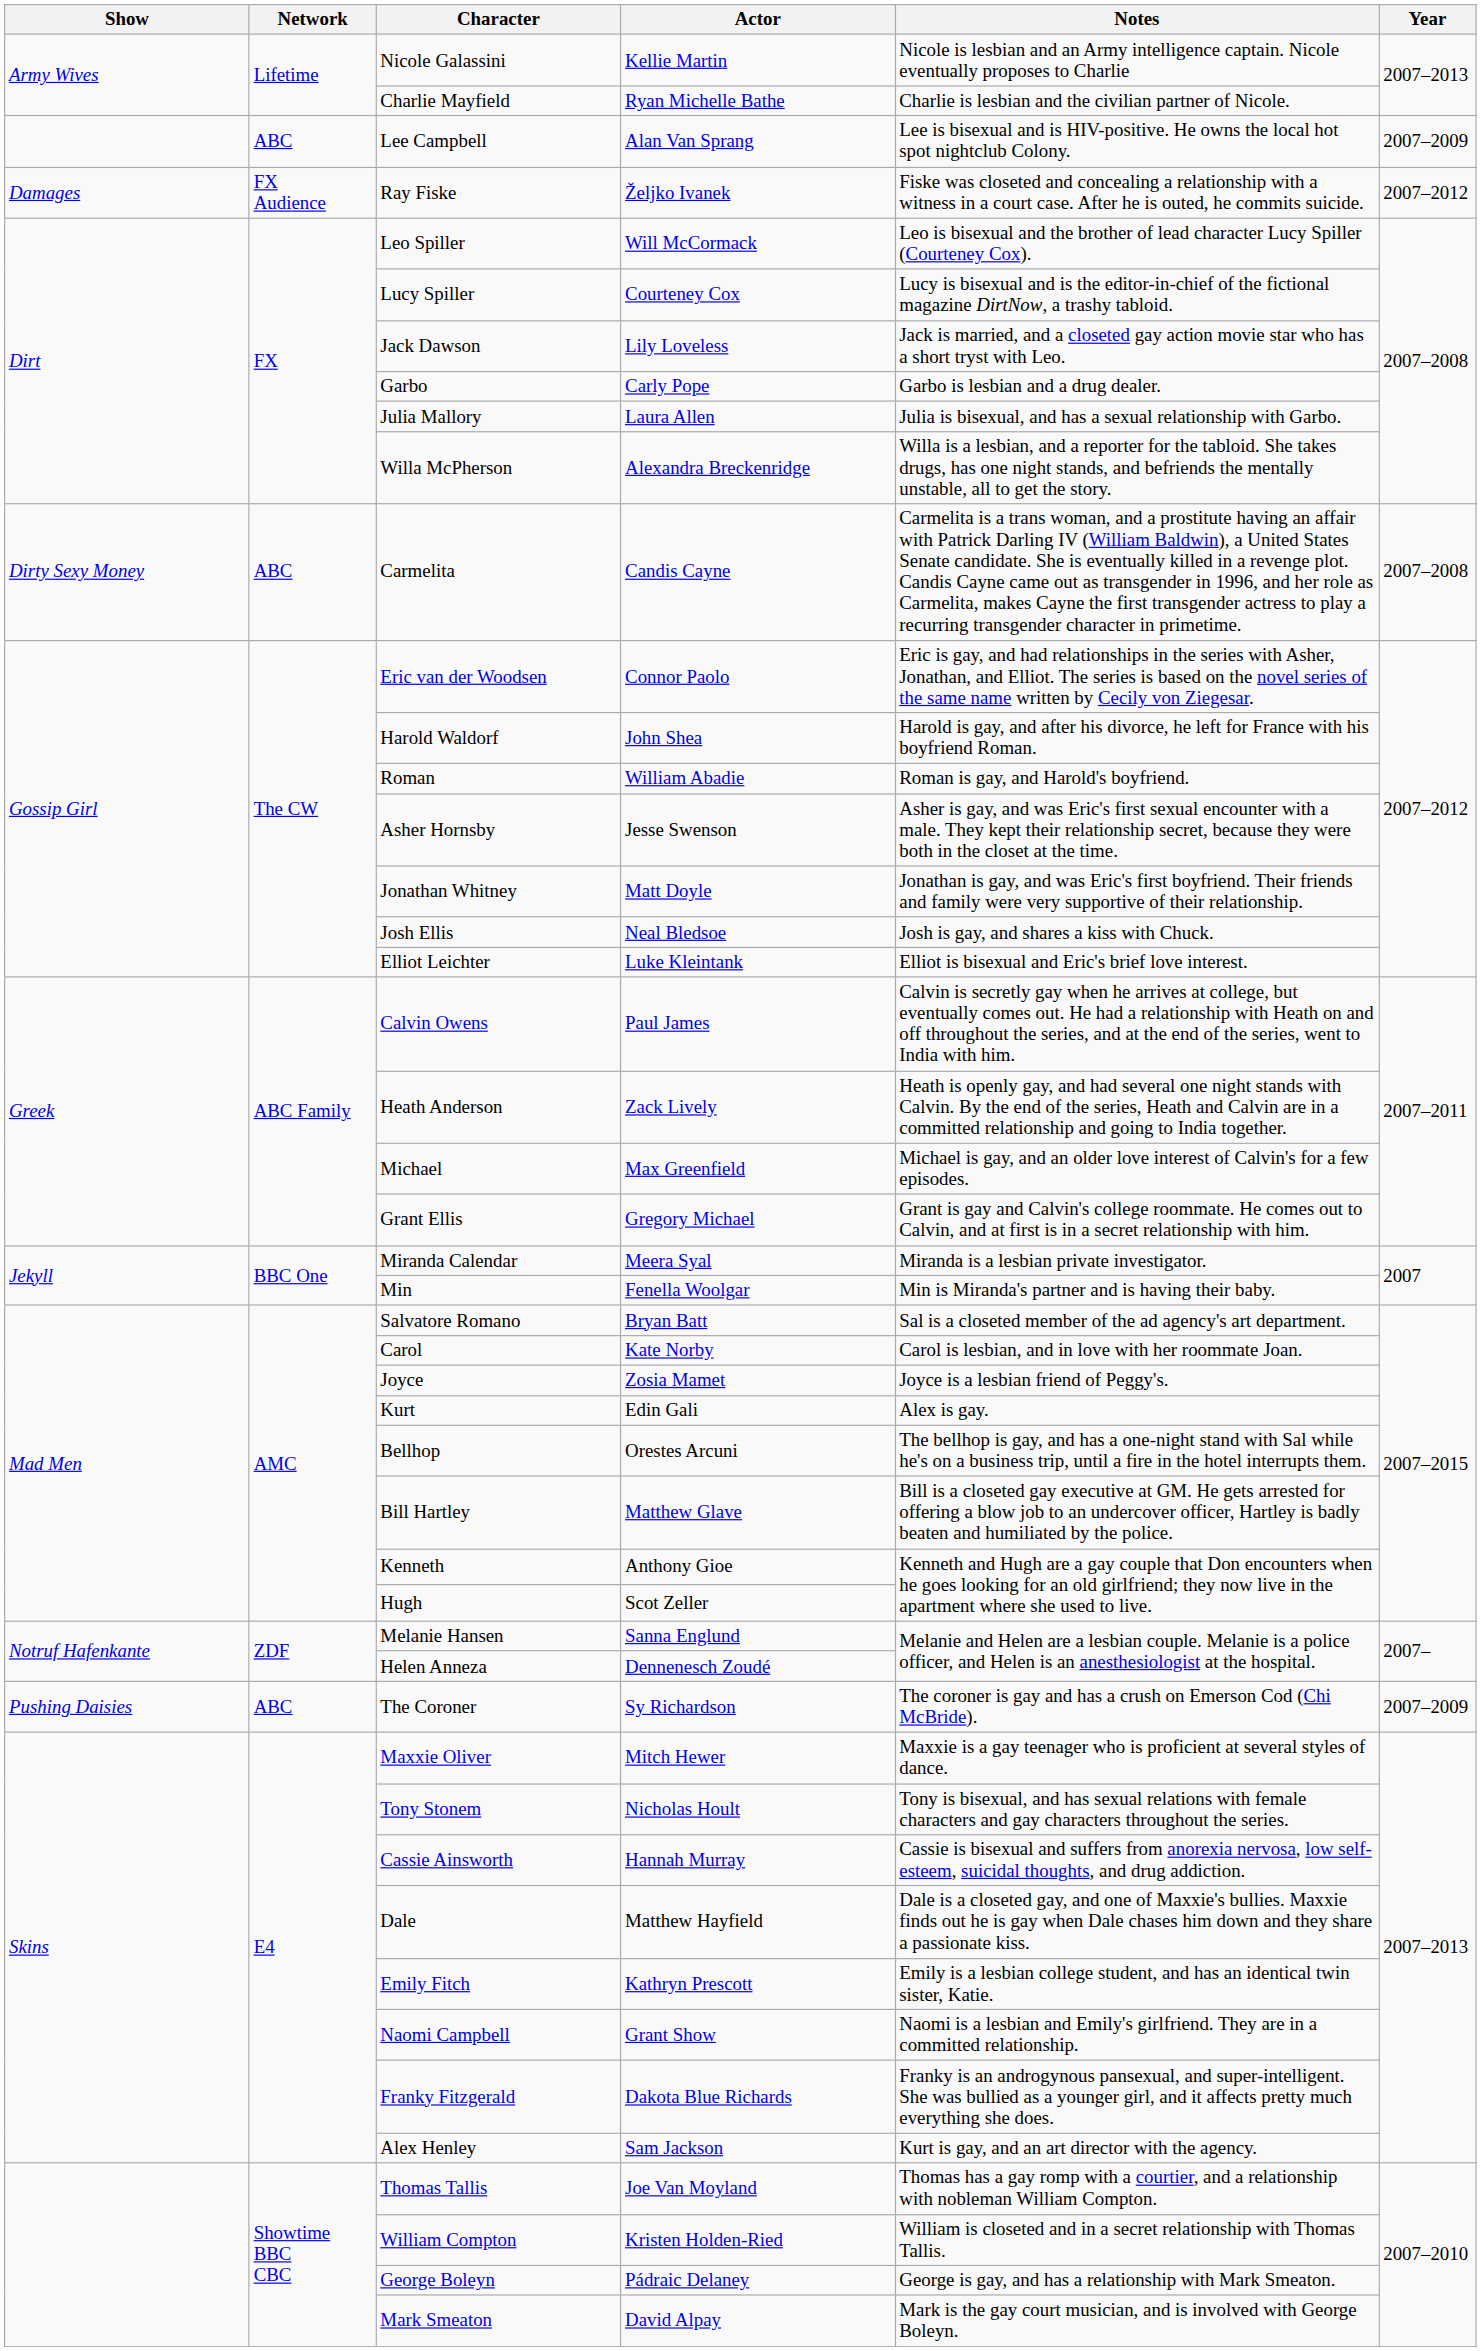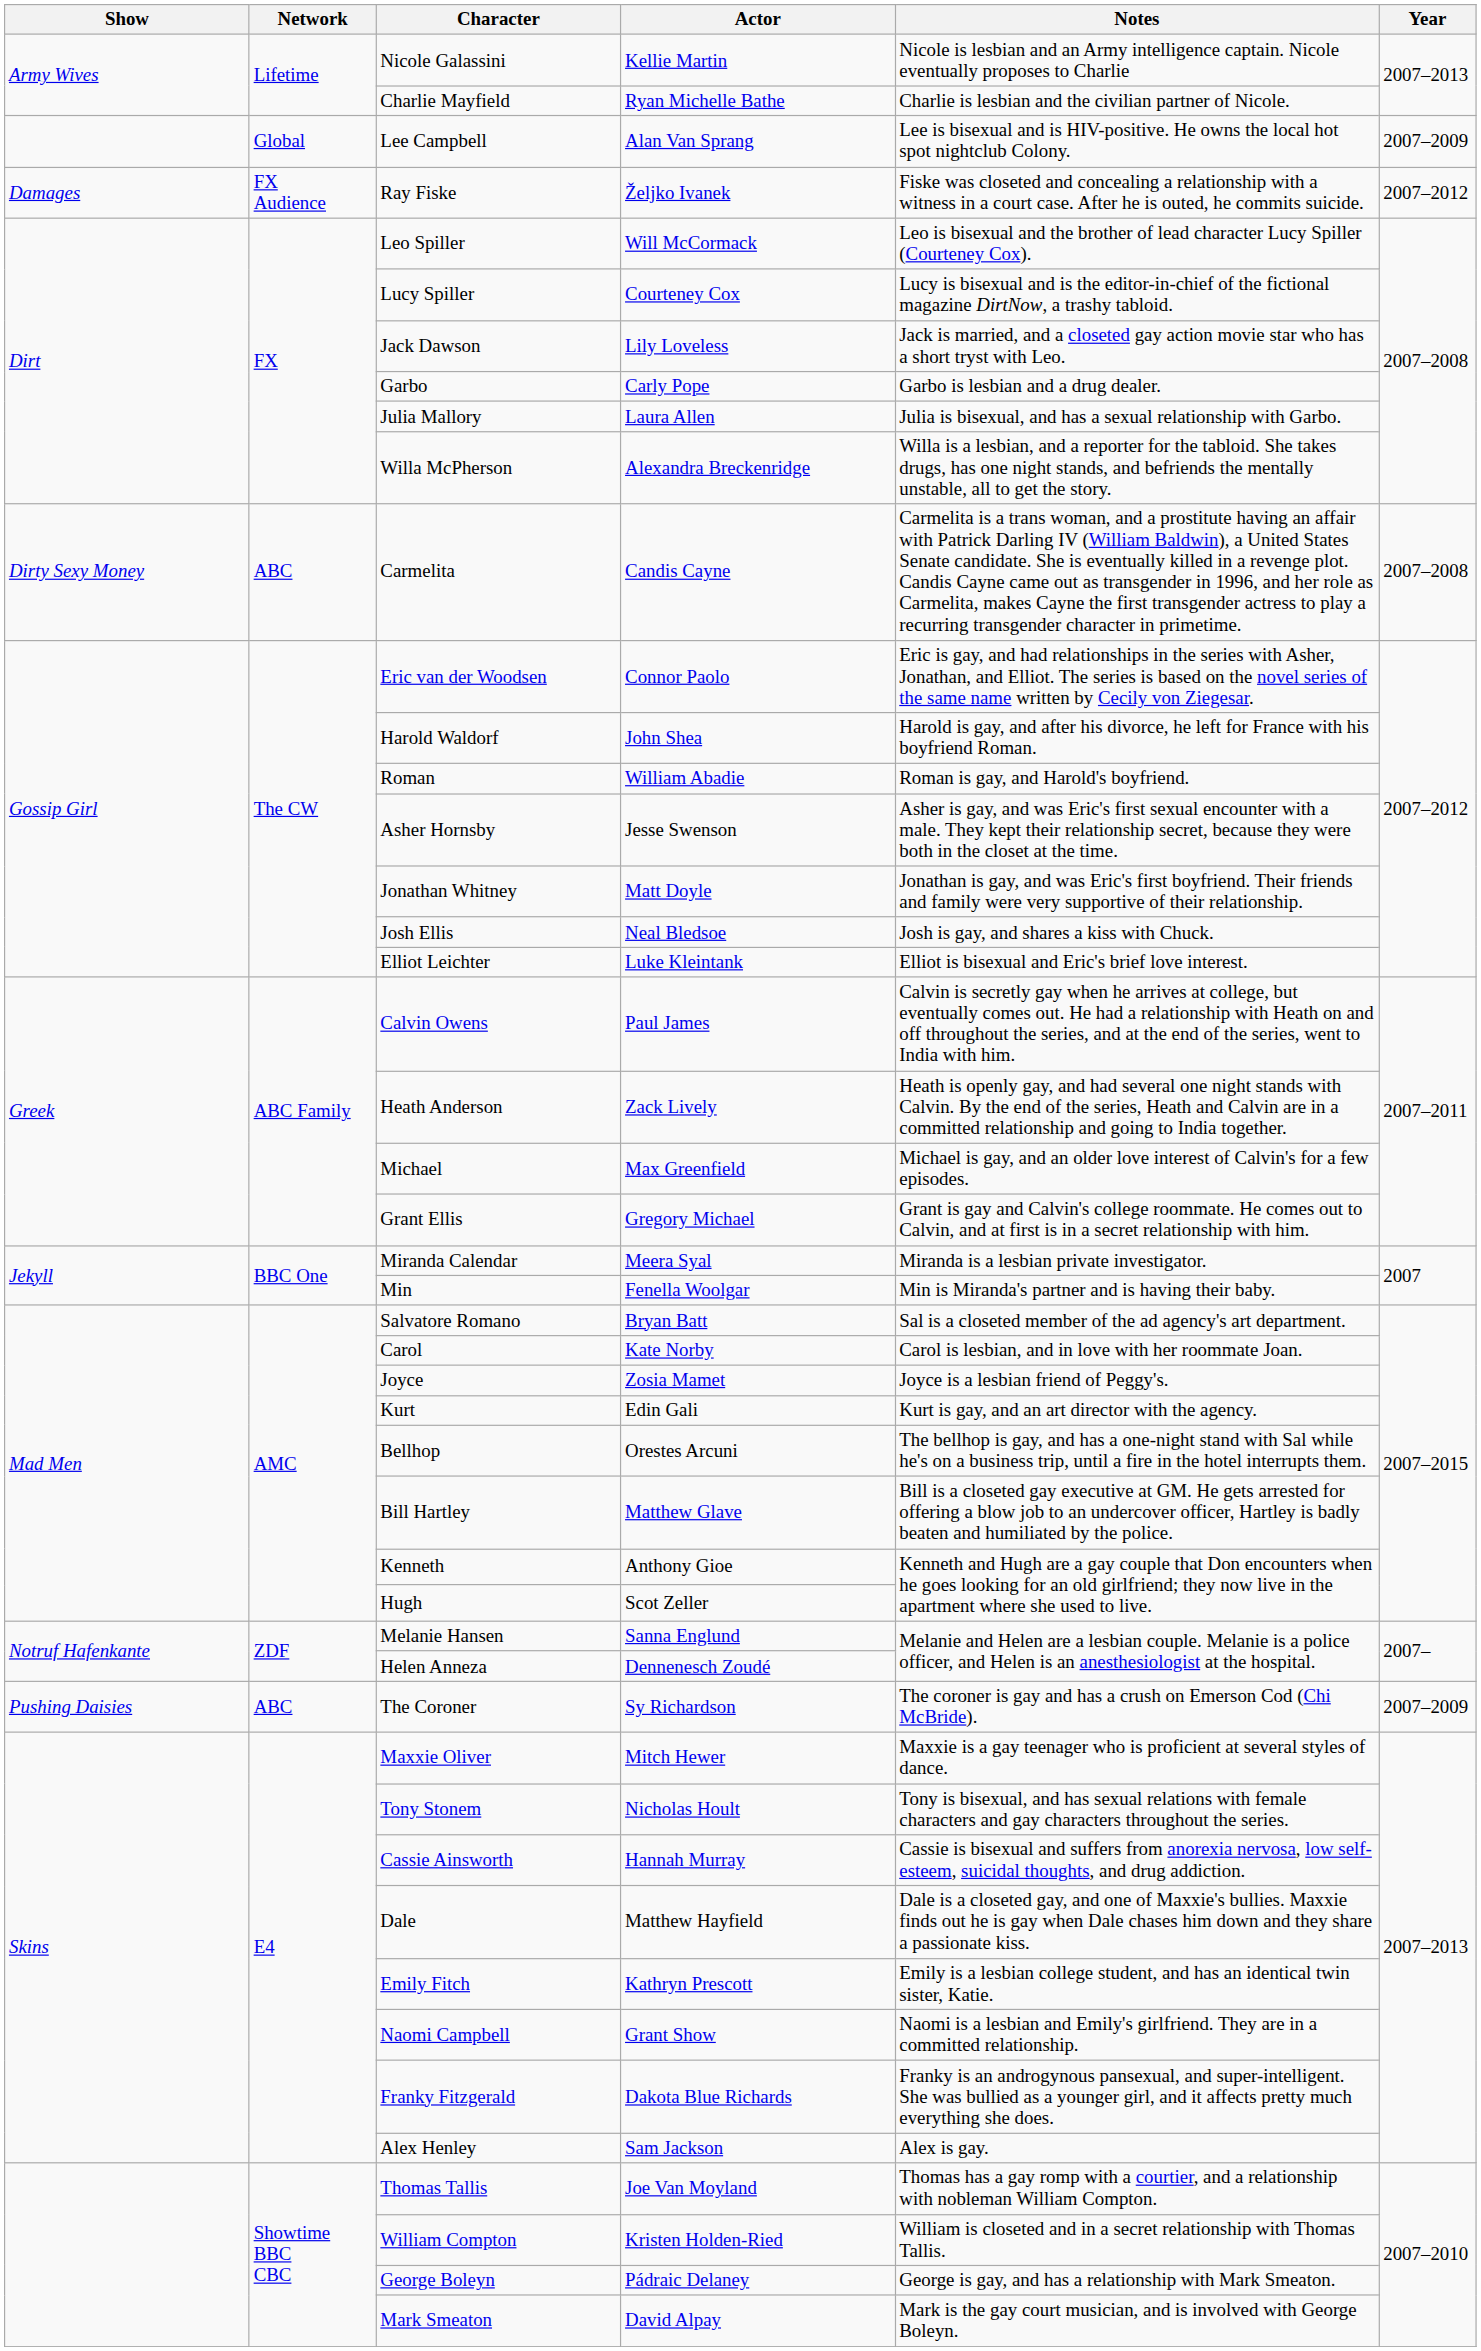(273, 141) ABC -> (279, 141) Global
(944, 1410) Alex is gay. -> (1078, 1410) Kurt is gay, and an art director with the agency.
(1078, 2147) Kurt is gay, and an art director with the agency. -> (944, 2147) Alex is gay.
